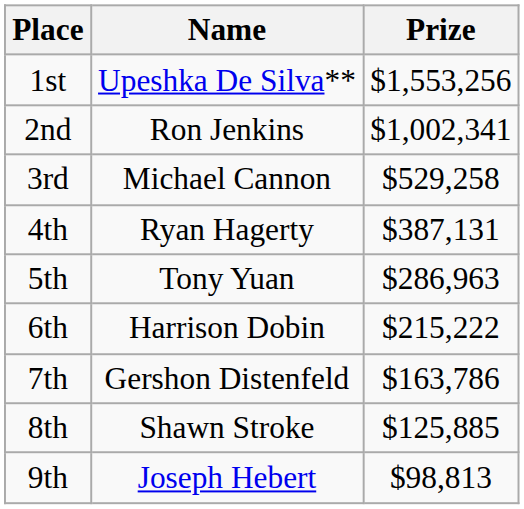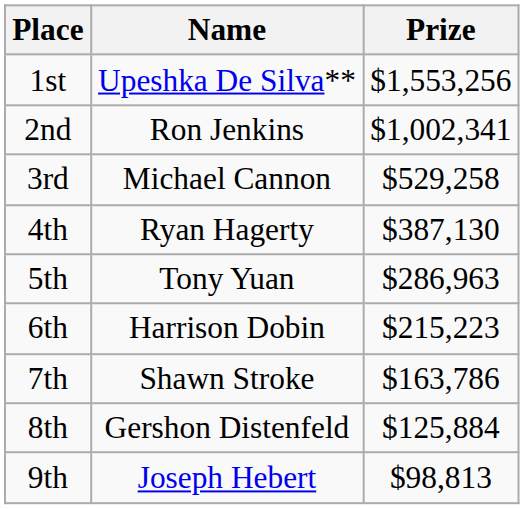(441, 228) $387,131 -> (441, 228) $387,130
(441, 328) $215,222 -> (441, 328) $215,223
(227, 377) Gershon Distenfeld -> (227, 377) Shawn Stroke
(227, 427) Shawn Stroke -> (227, 427) Gershon Distenfeld
(441, 427) $125,885 -> (441, 427) $125,884
